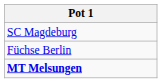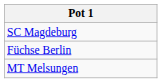(45, 68) bold -> (43, 68) normal
